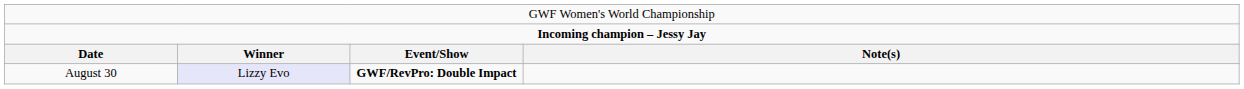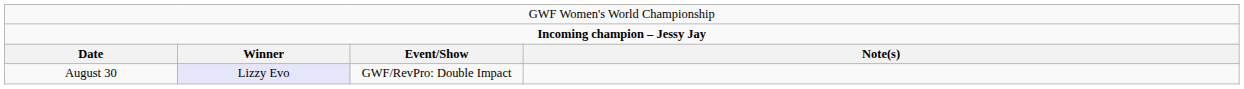(437, 73) bold -> (437, 73) normal
